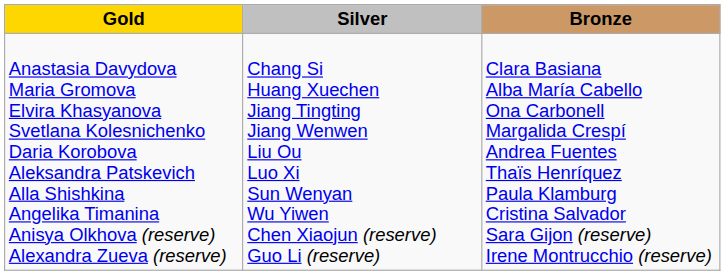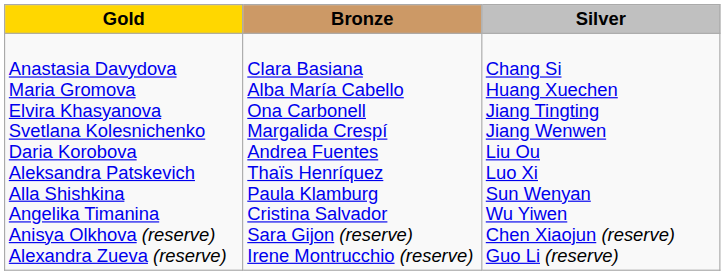columns swapped: (362, 19) <-> (601, 19)
